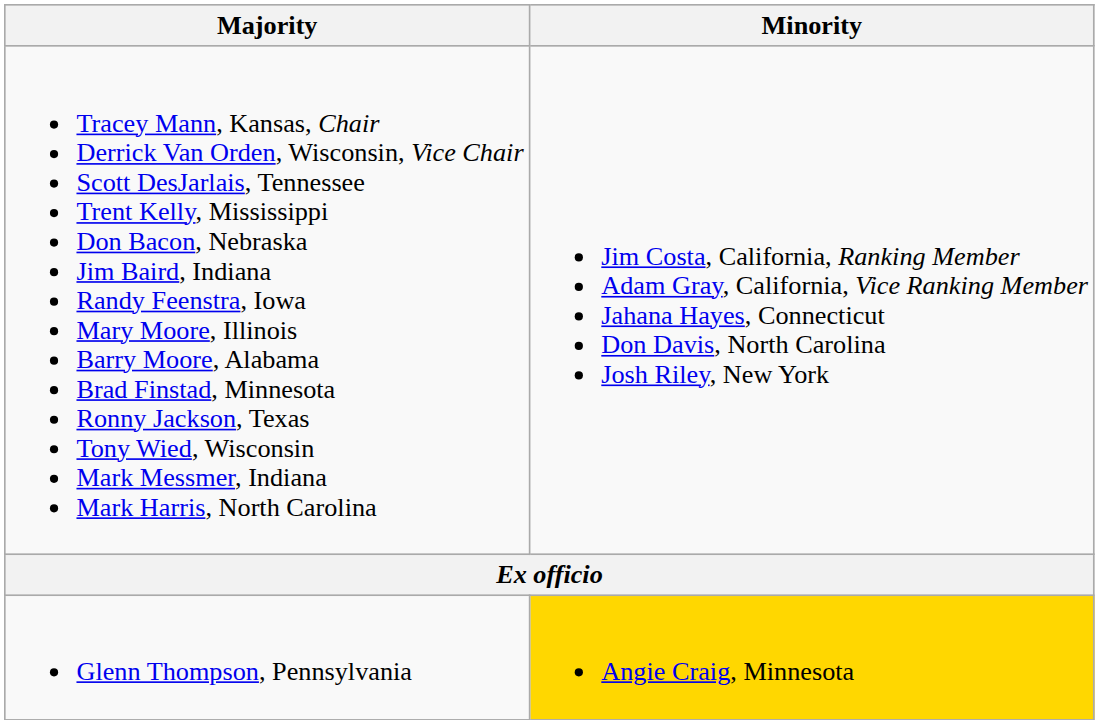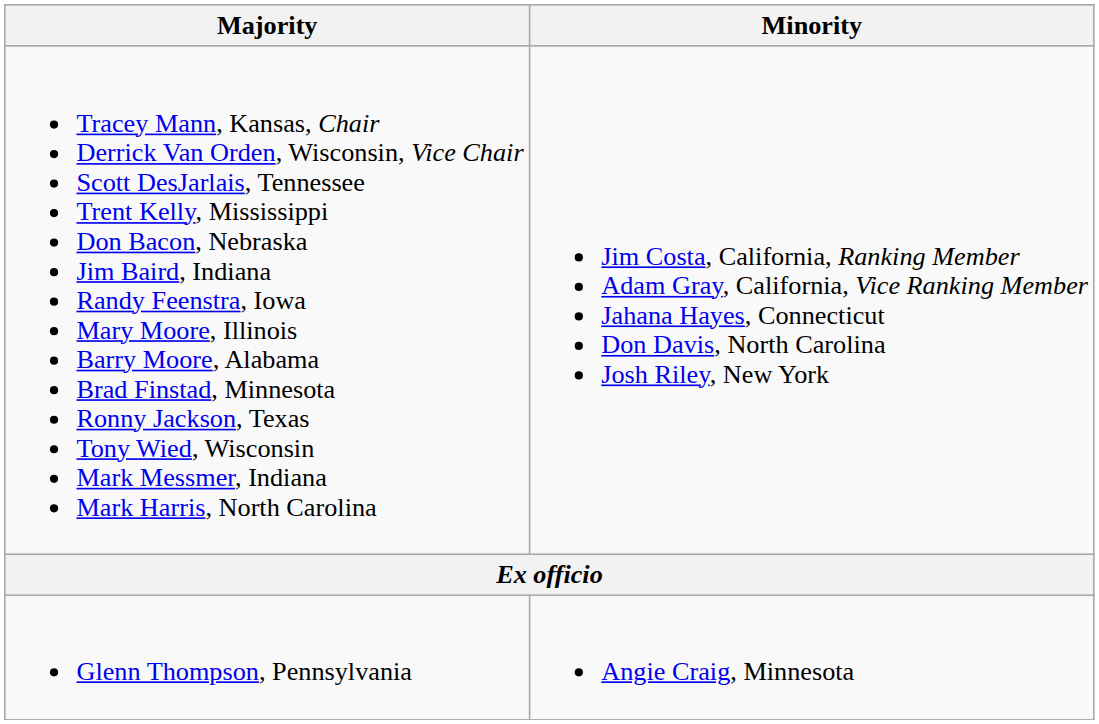(812, 672) gold background -> (812, 672) no background
